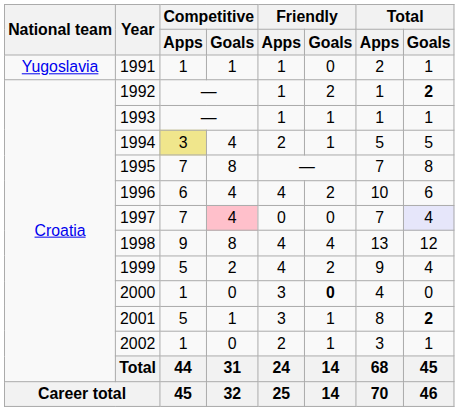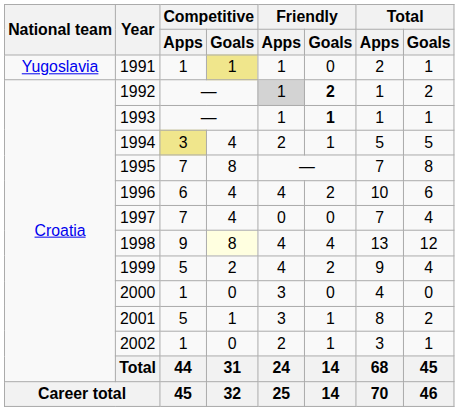(232, 67) no background -> (232, 67) khaki background
(281, 92) no background -> (281, 92) lightgrey background
(330, 92) normal -> (330, 92) bold
(429, 92) bold -> (429, 92) normal
(330, 117) normal -> (330, 117) bold
(232, 218) pink background -> (232, 218) no background
(429, 218) lavender background -> (429, 218) no background
(232, 243) no background -> (232, 243) lightyellow background
(330, 293) bold -> (330, 293) normal
(429, 318) bold -> (429, 318) normal
